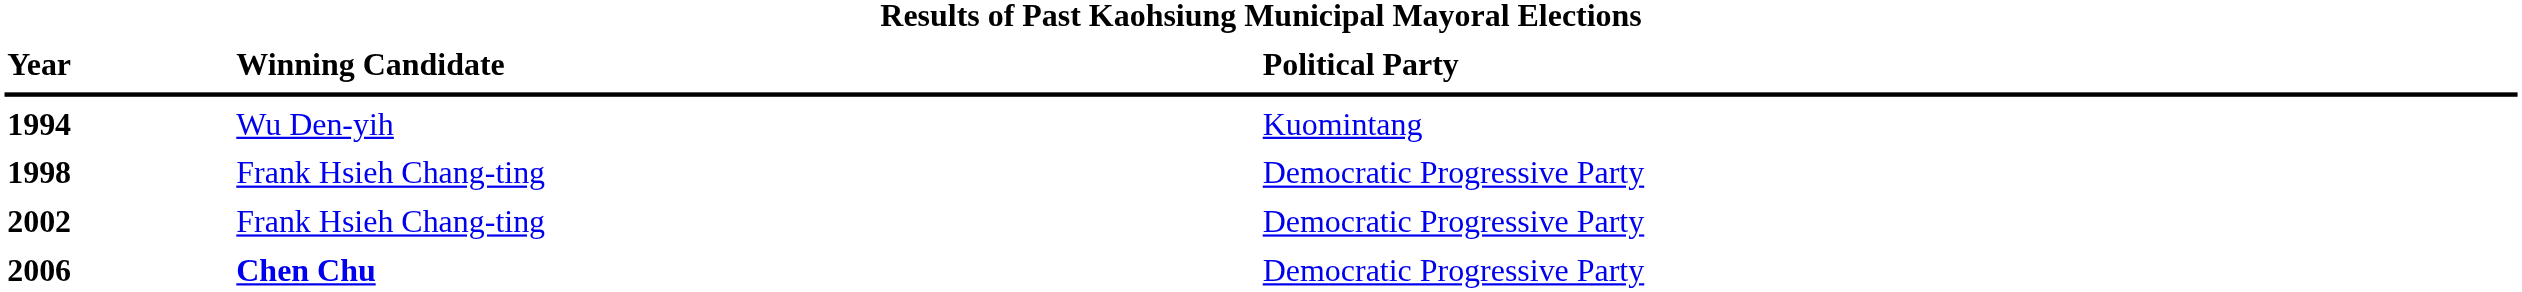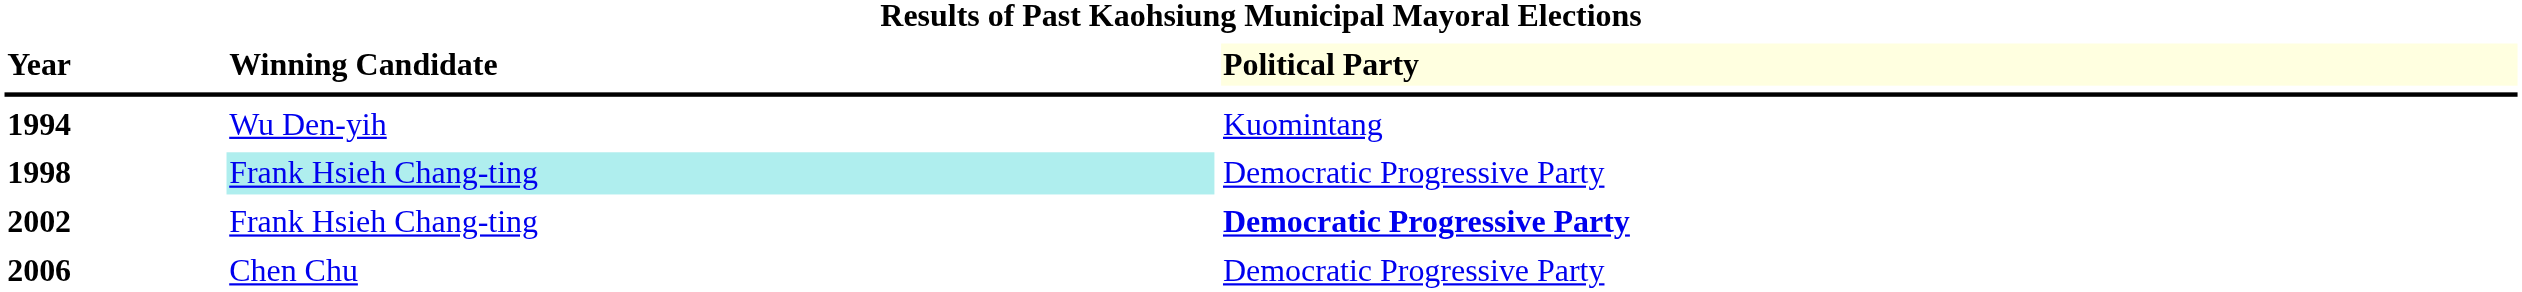(1361, 64) no background -> (1321, 64) lightyellow background
(391, 173) no background -> (384, 173) paleturquoise background
(1453, 221) normal -> (1426, 221) bold
(306, 270) bold -> (294, 270) normal
